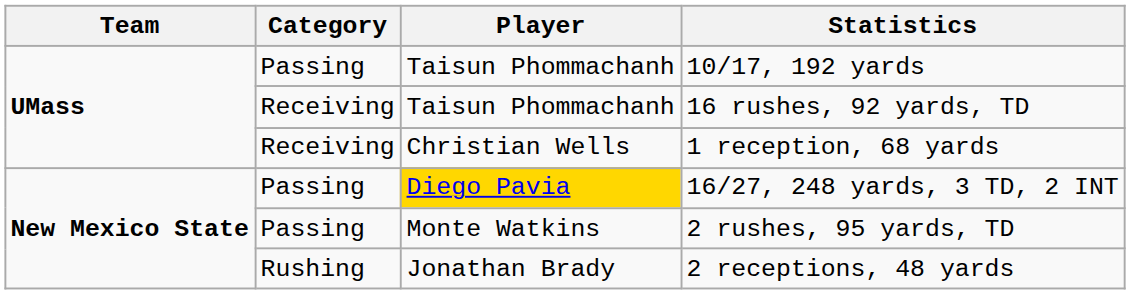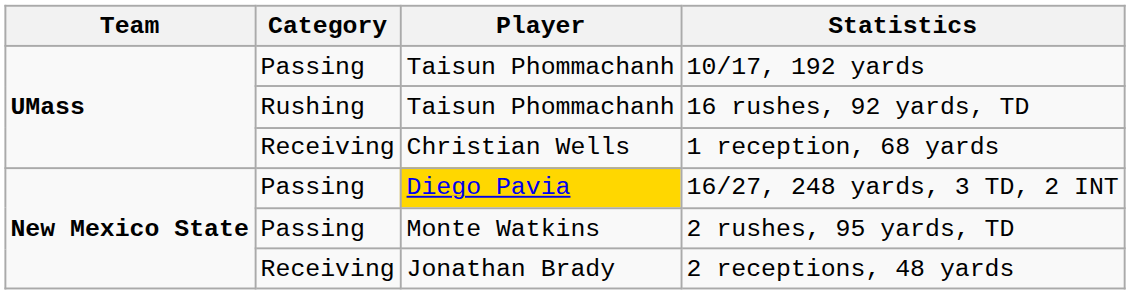(328, 107) Receiving -> (313, 107) Rushing
(313, 269) Rushing -> (328, 269) Receiving
